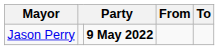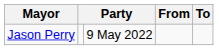(120, 34) bold -> (119, 34) normal
